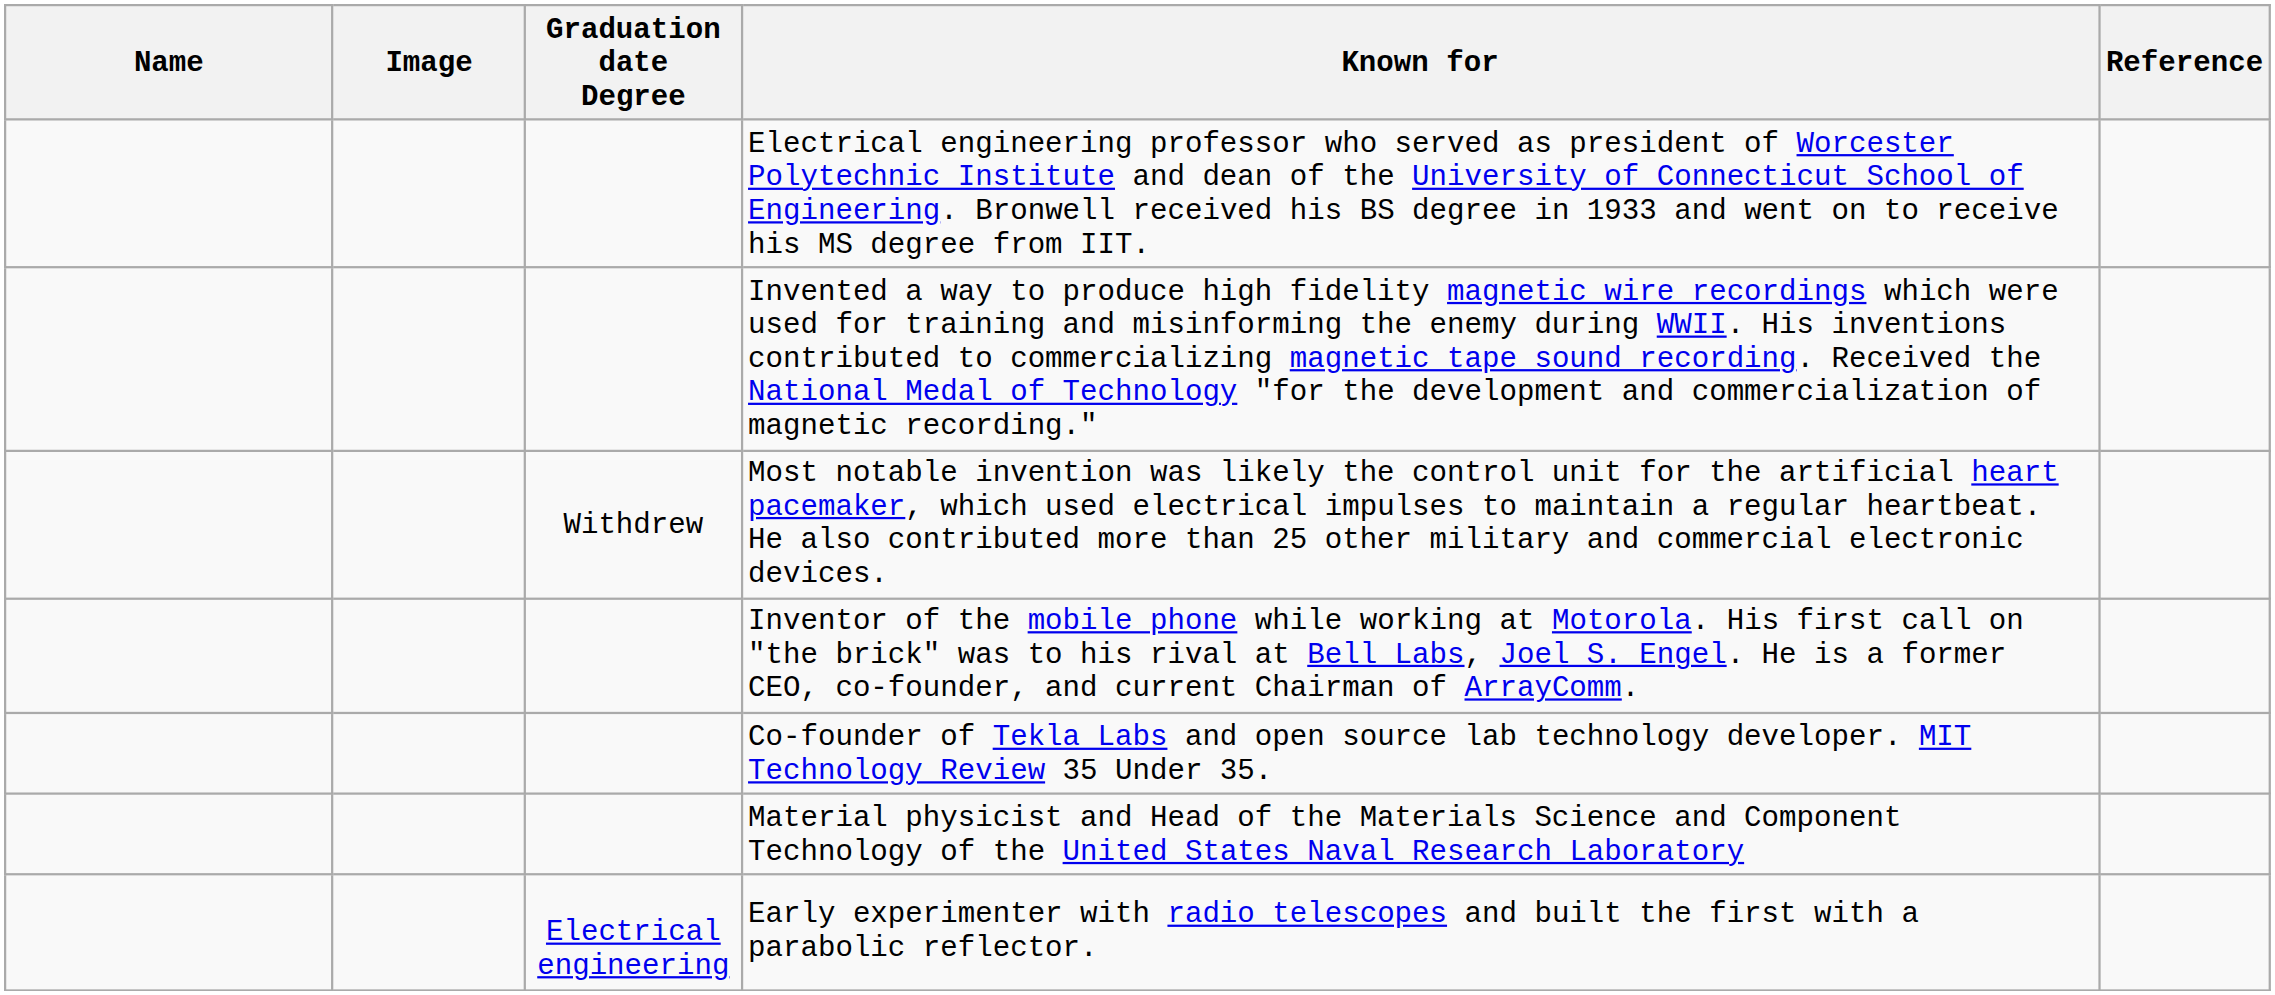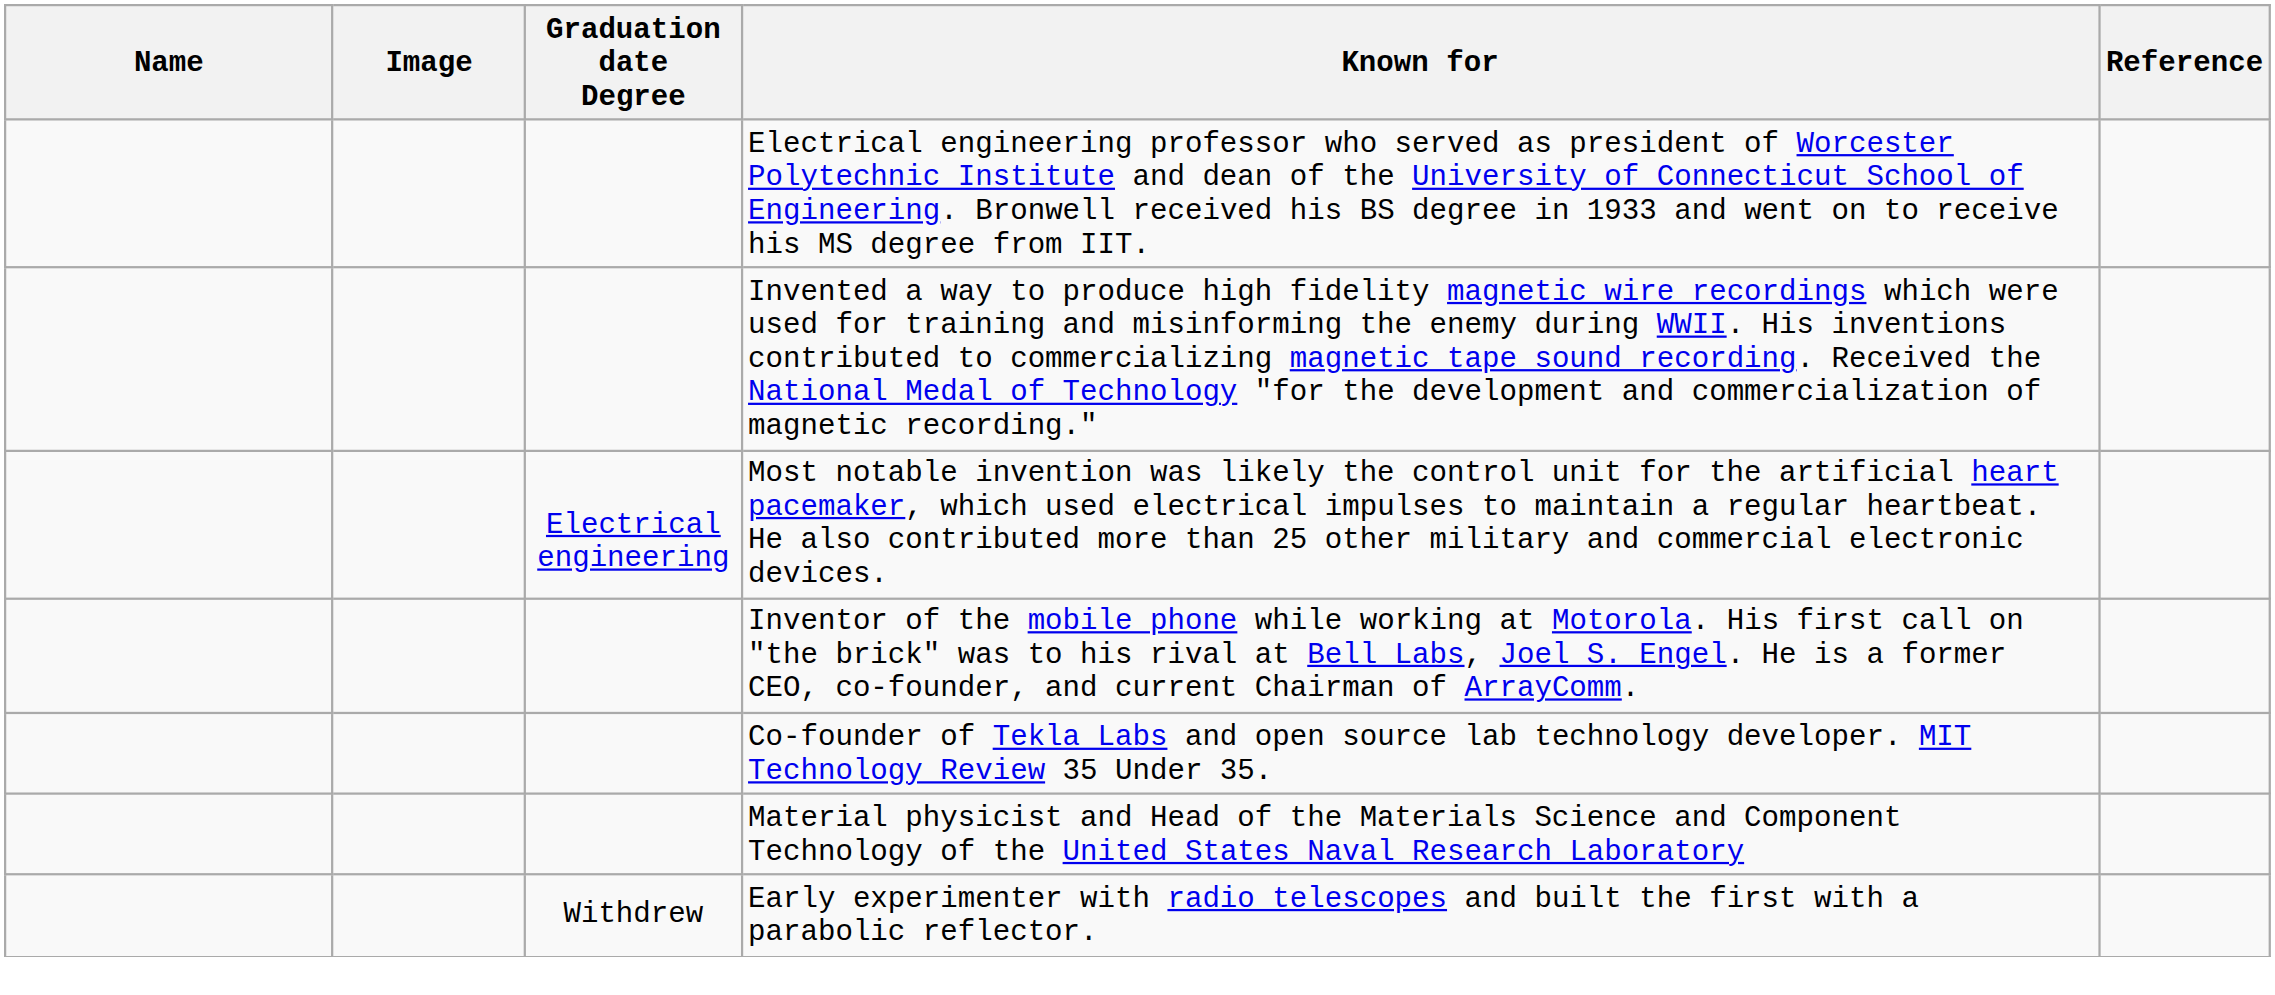(633, 524) Withdrew -> (633, 541) Electrical engineering
(633, 949) Electrical engineering -> (633, 915) Withdrew
